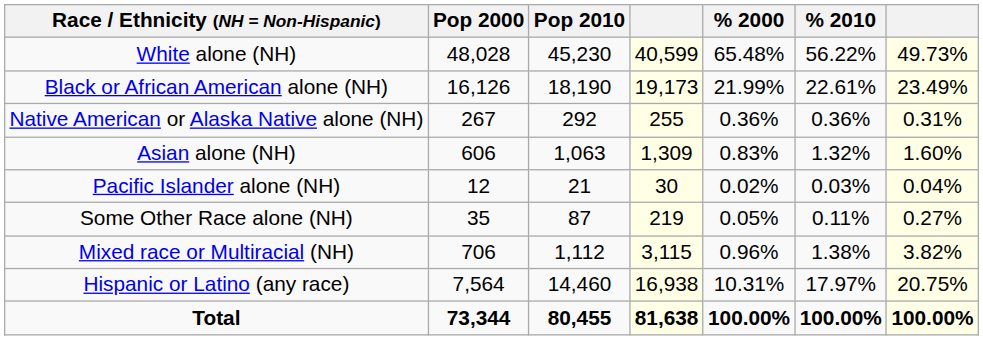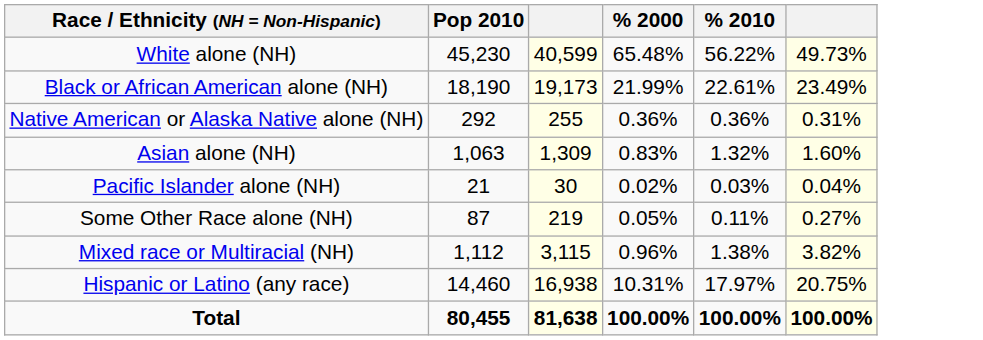- column: (479, 20)
